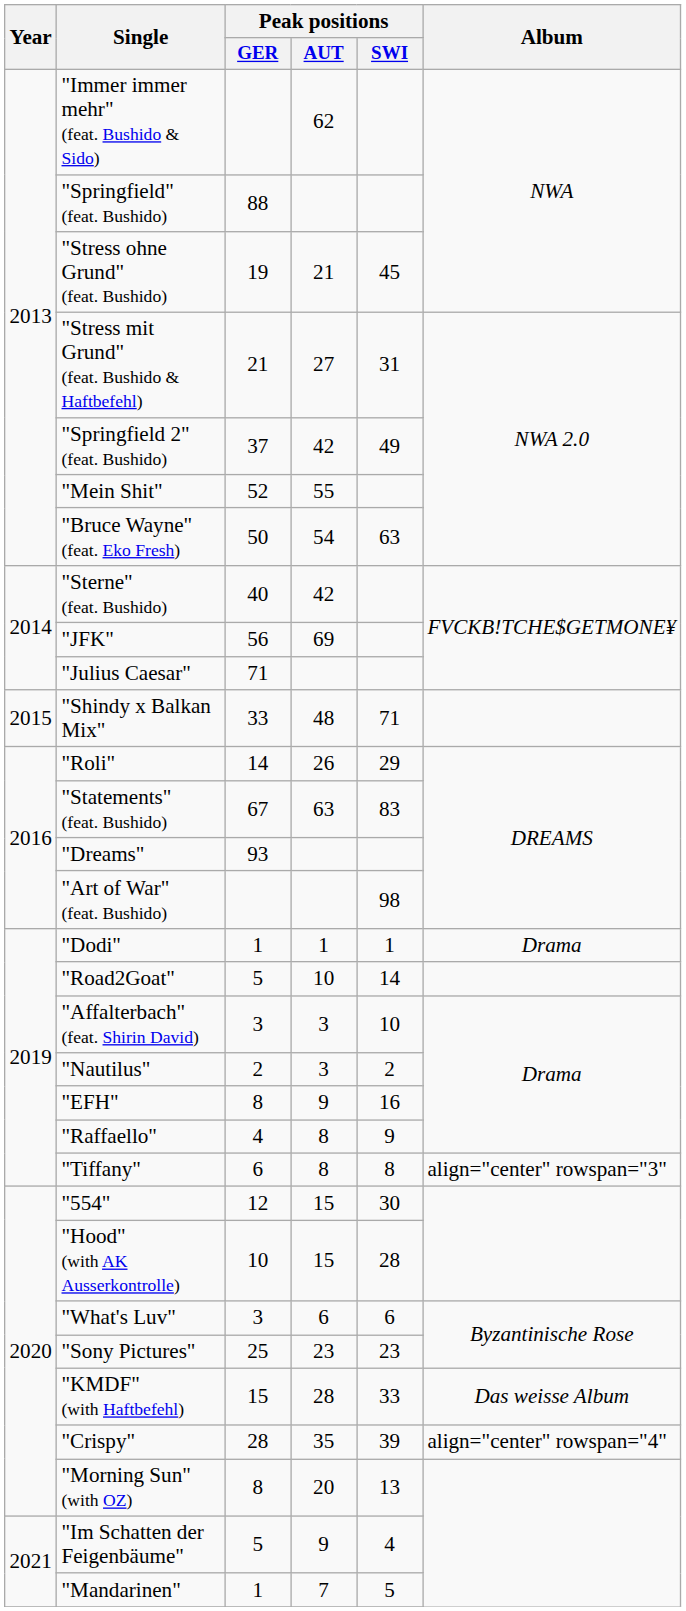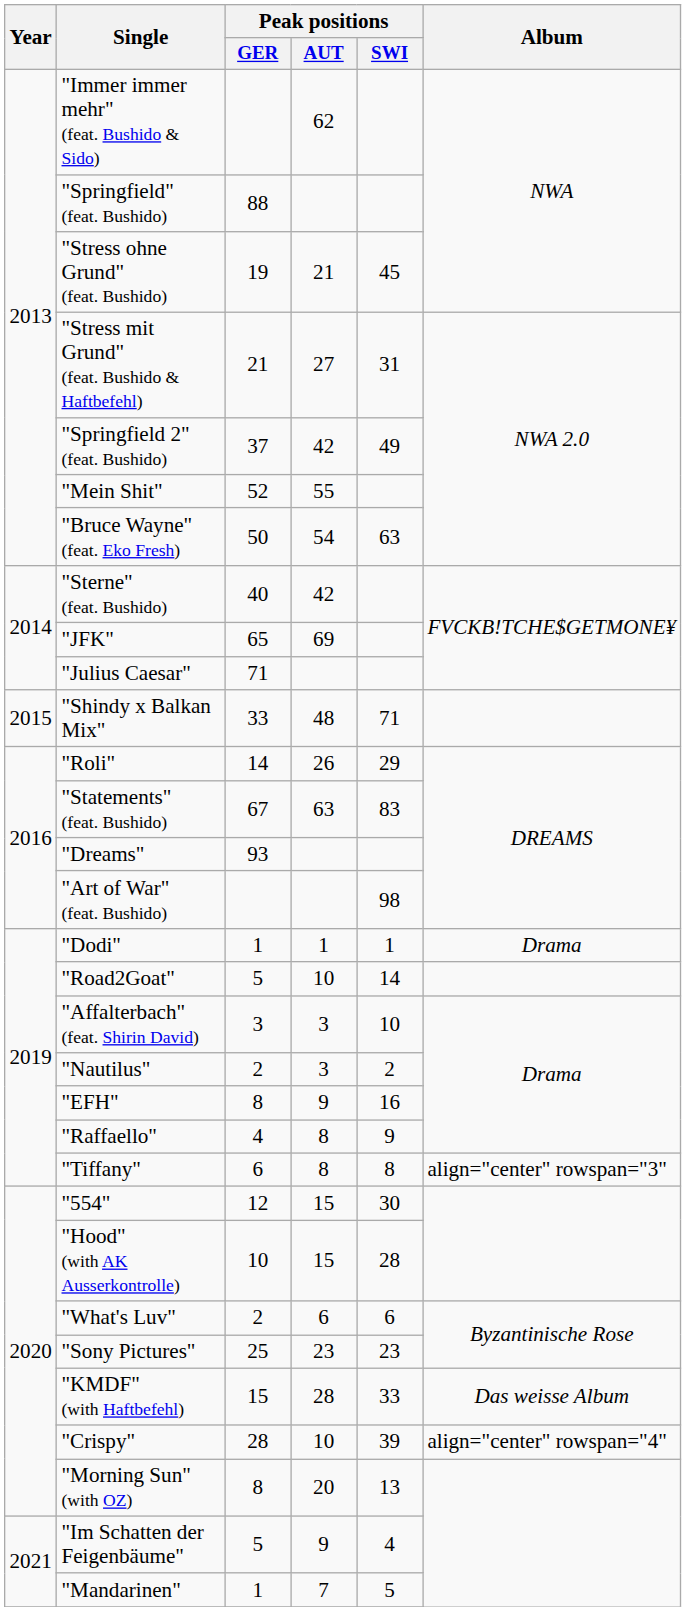(258, 639) 56 -> (258, 639) 65
(258, 1317) 3 -> (258, 1317) 2
(324, 1441) 35 -> (324, 1441) 10
